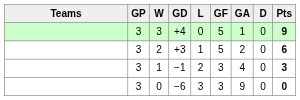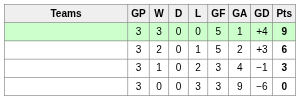columns swapped: (263, 13) <-> (180, 13)
